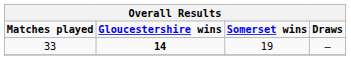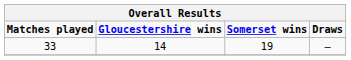(160, 46) bold -> (160, 46) normal
